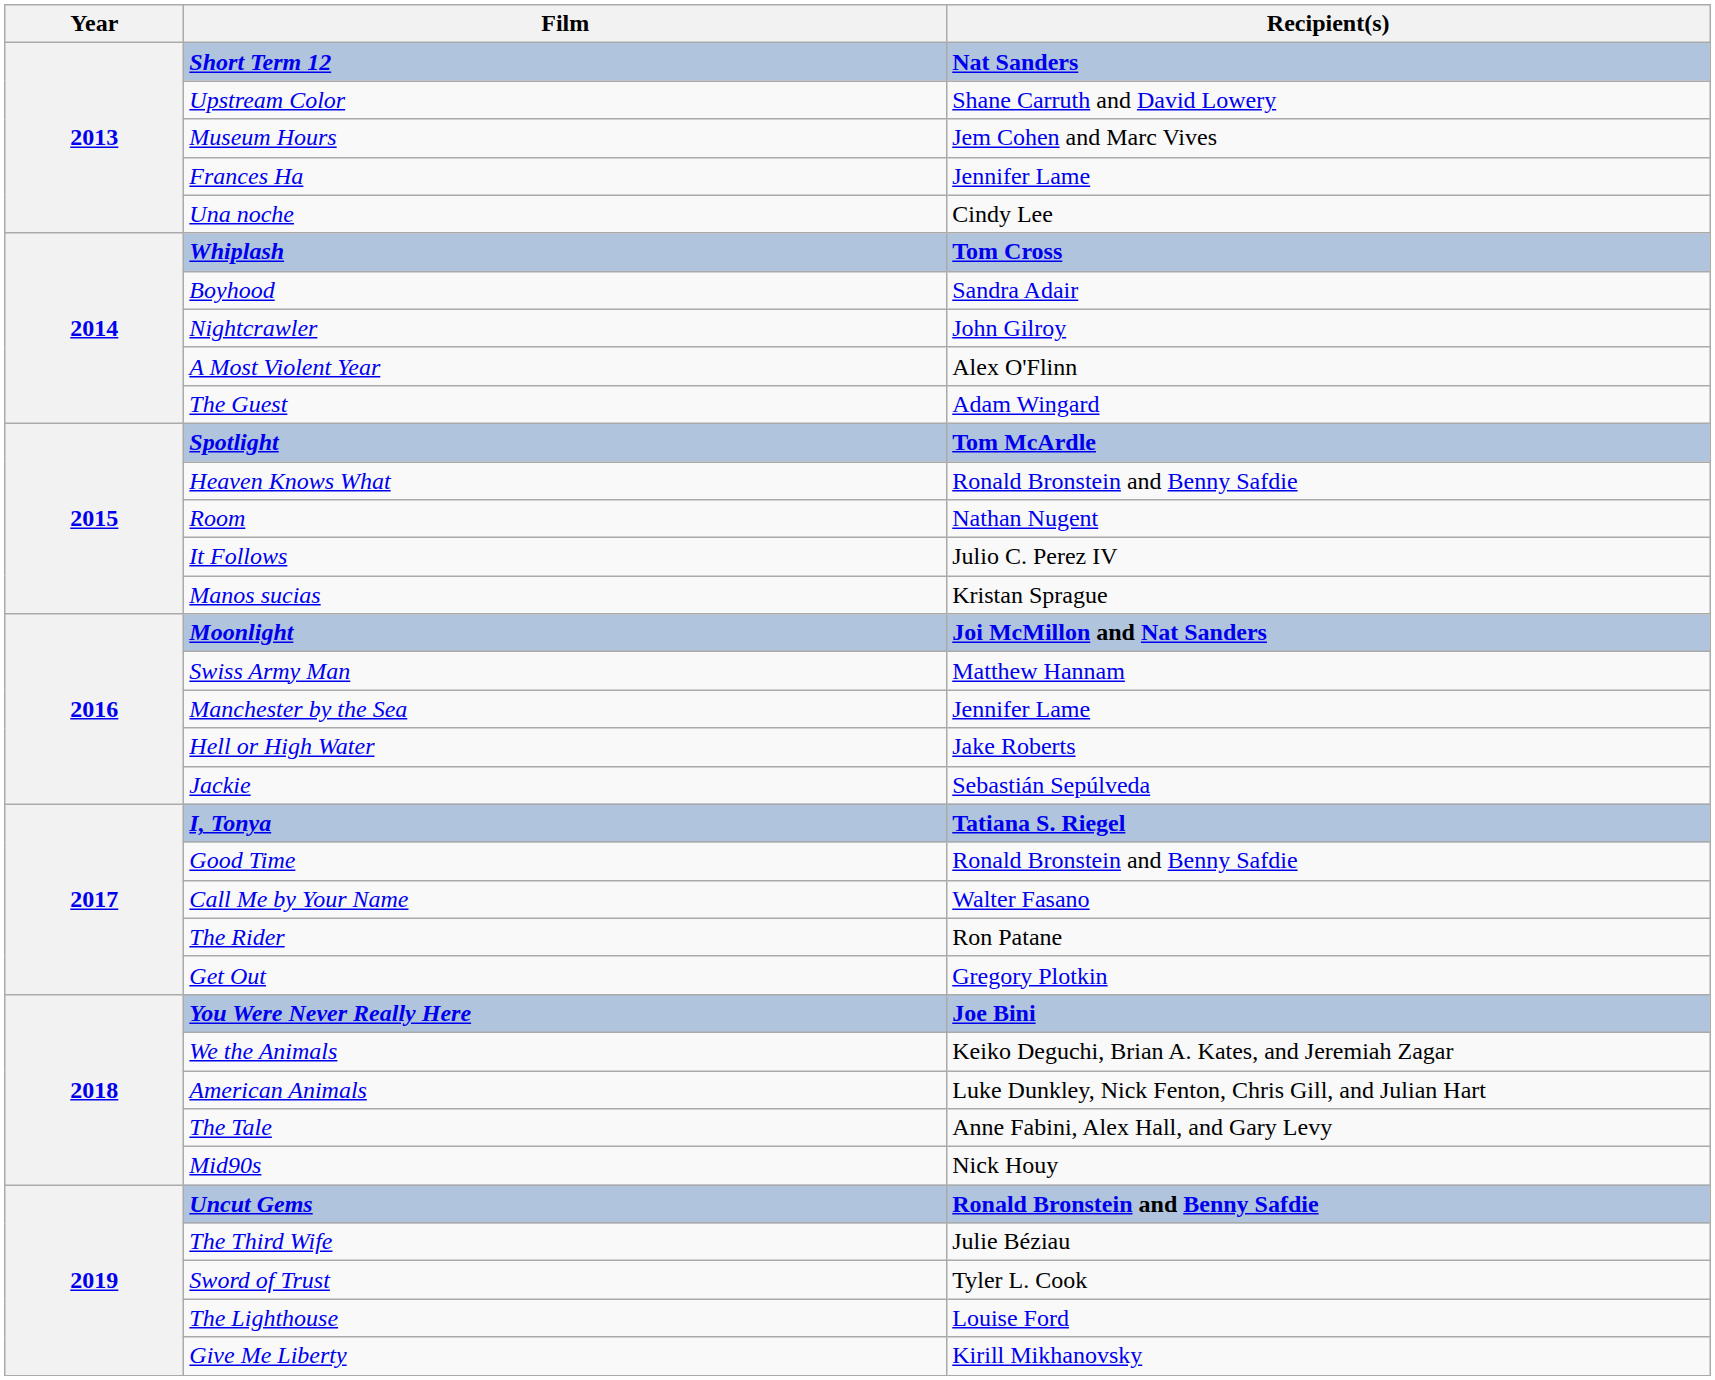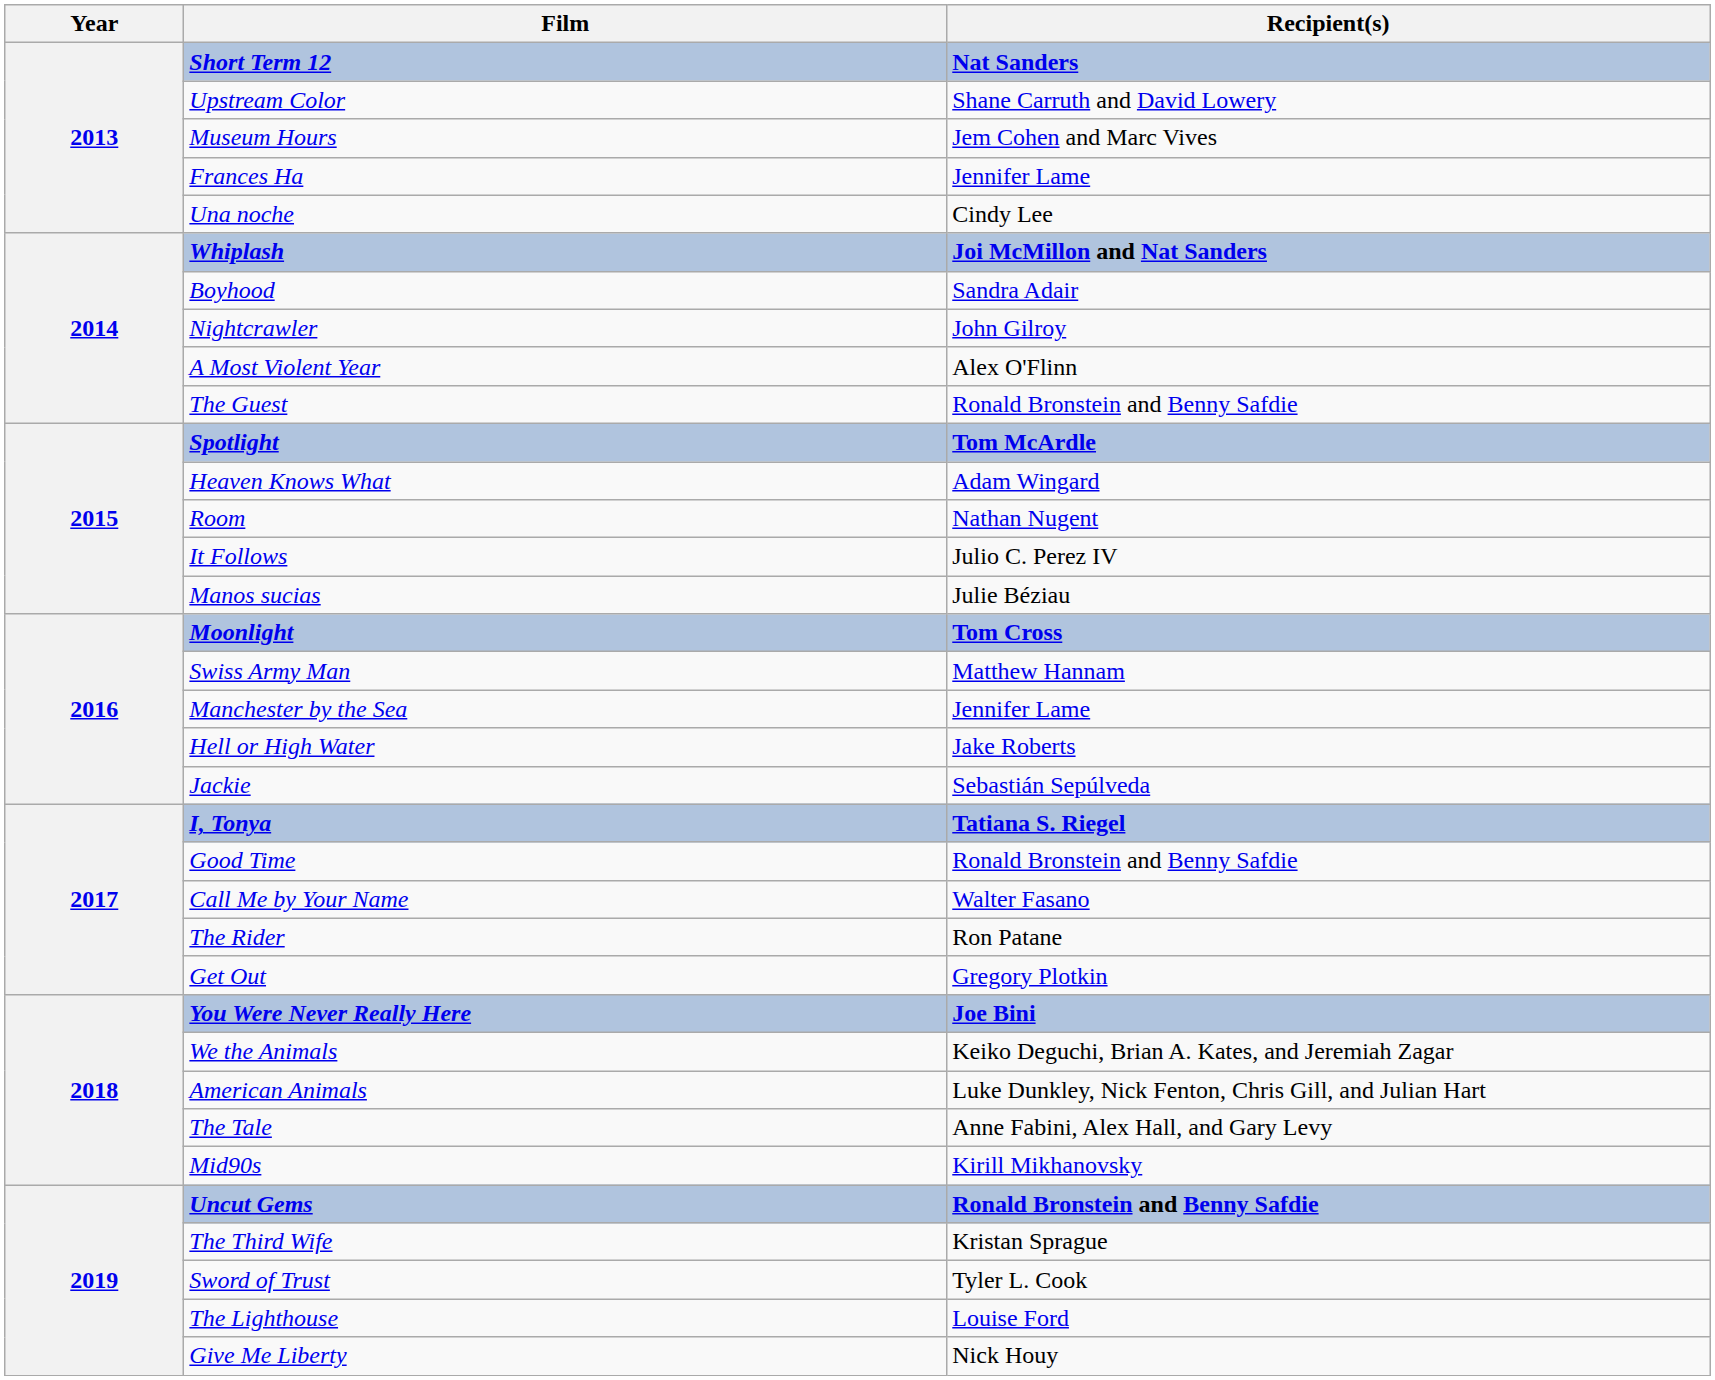(1007, 251) Tom Cross -> (1110, 251) Joi McMillon and Nat Sanders
(1026, 404) Adam Wingard -> (1125, 404) Ronald Bronstein and Benny Safdie
(1125, 480) Ronald Bronstein and Benny Safdie -> (1026, 480) Adam Wingard
(1030, 594) Kristan Sprague -> (1011, 594) Julie Béziau
(1110, 632) Joi McMillon and Nat Sanders -> (1007, 632) Tom Cross
(1005, 1165) Nick Houy -> (1047, 1165) Kirill Mikhanovsky
(1011, 1241) Julie Béziau -> (1030, 1241) Kristan Sprague
(1047, 1355) Kirill Mikhanovsky -> (1005, 1355) Nick Houy
